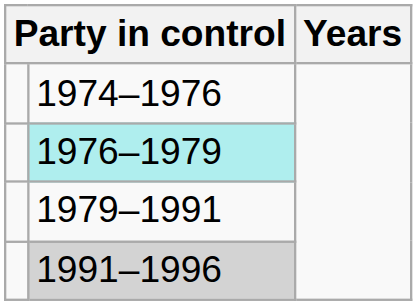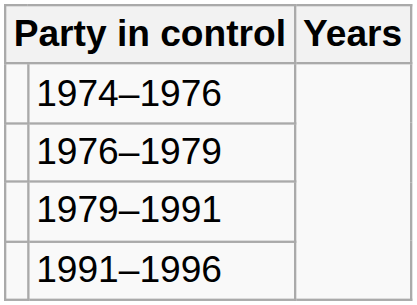(129, 151) paleturquoise background -> (129, 151) no background
(129, 269) lightgrey background -> (129, 269) no background
